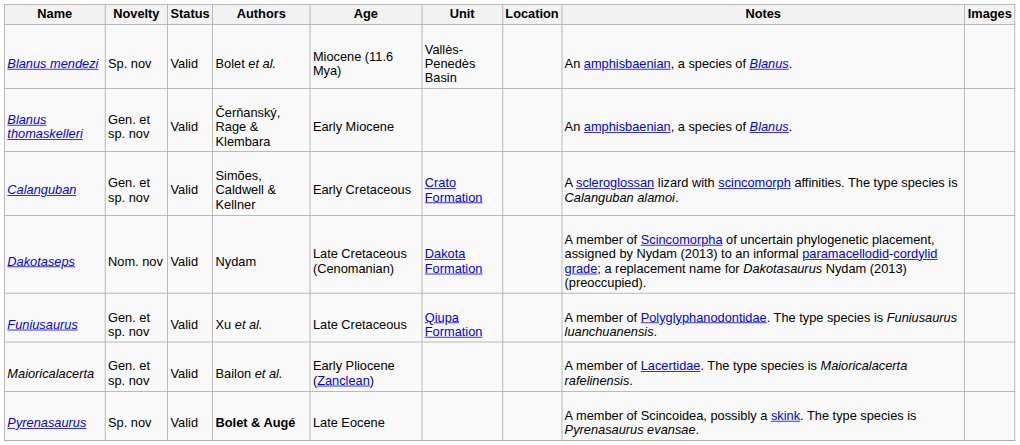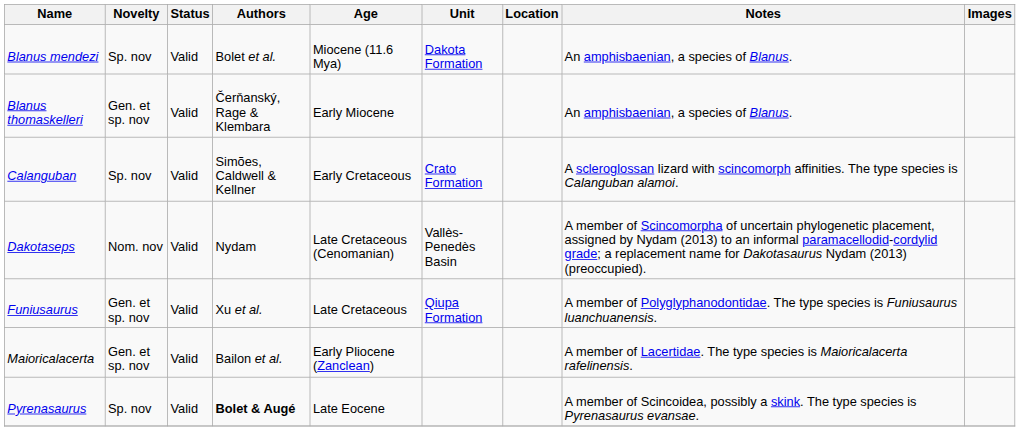(450, 63) Vallès-Penedès Basin -> (454, 56) Dakota Formation
(129, 190) Gen. et sp. nov -> (130, 176) Sp. nov
(454, 261) Dakota Formation -> (450, 247) Vallès-Penedès Basin
